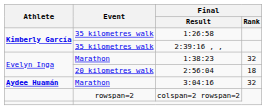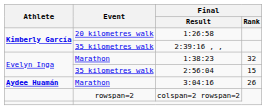(114, 34) 35 kilometres walk -> (114, 34) 20 kilometres walk
(114, 70) 20 kilometres walk -> (114, 70) 35 kilometres walk
(252, 70) 18 -> (252, 70) 15
(252, 82) 32 -> (252, 82) 26
